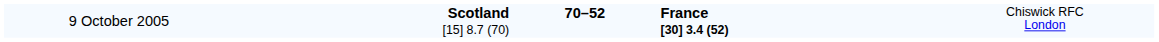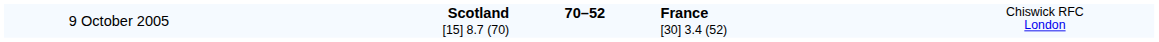(695, 30) bold -> (694, 30) normal
